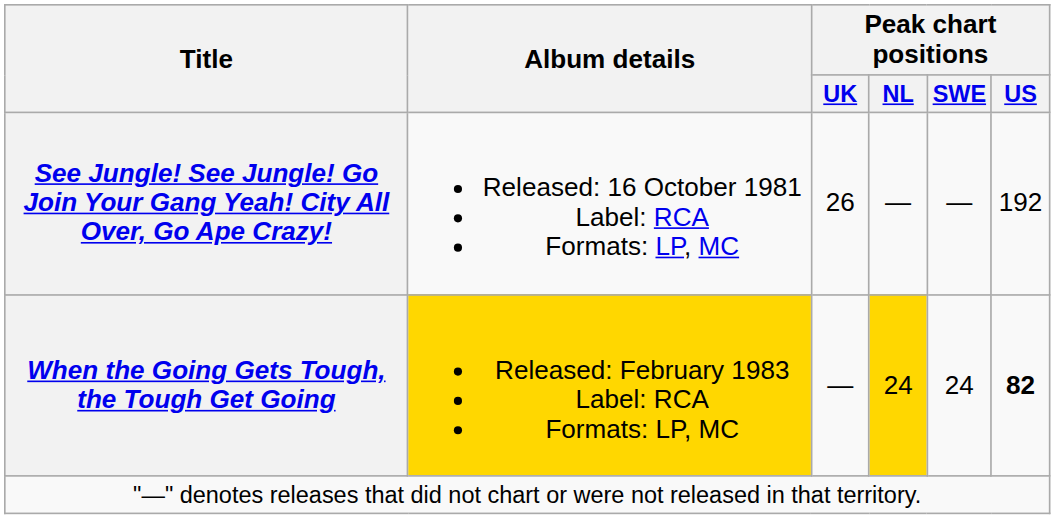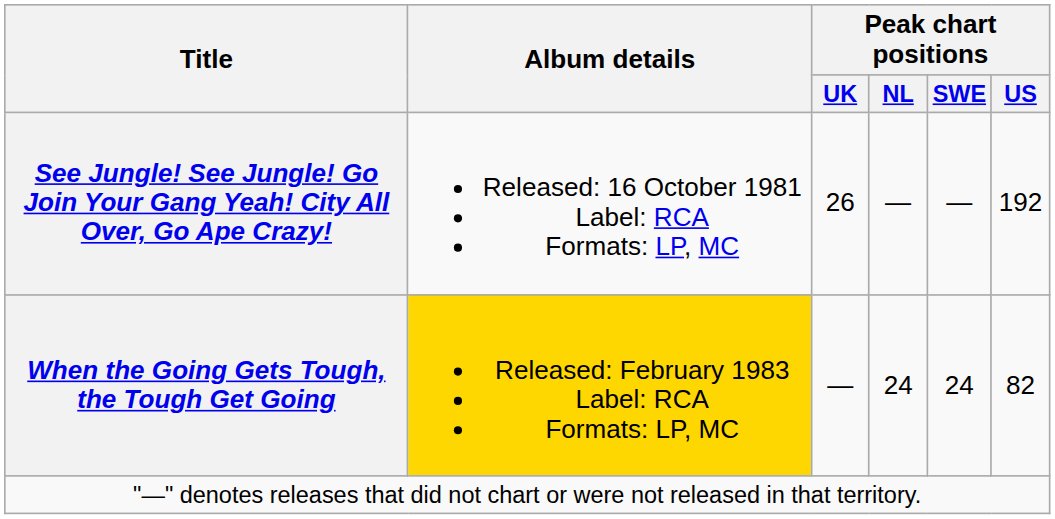(898, 384) gold background -> (898, 384) no background
(1021, 384) bold -> (1021, 384) normal
